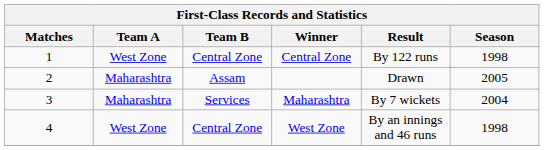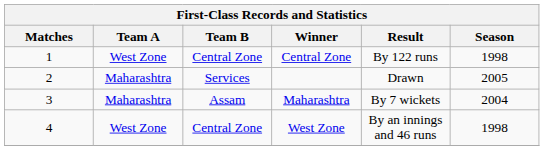(227, 78) Assam -> (227, 78) Services
(227, 99) Services -> (227, 99) Assam
